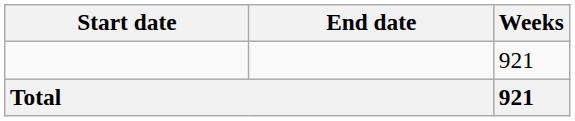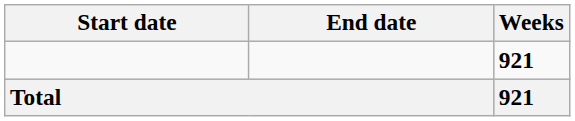(516, 60) normal -> (516, 60) bold
